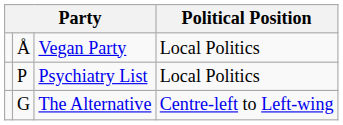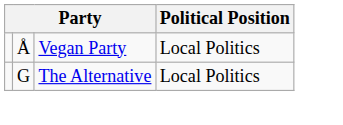- row: (93, 76)
(247, 104) Centre-left to Left-wing -> (210, 76) Local Politics
